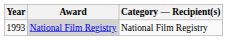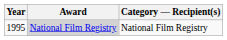(16, 27) 1993 -> (16, 27) 1995
